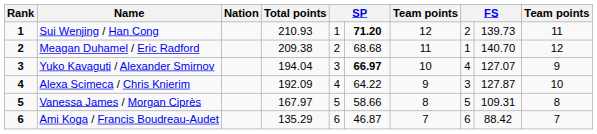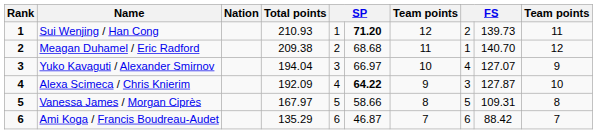(368, 66) bold -> (368, 66) normal
(368, 84) normal -> (368, 84) bold
